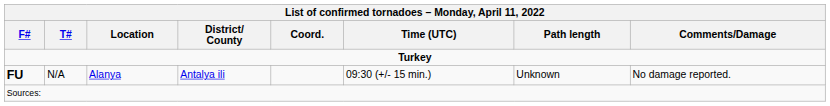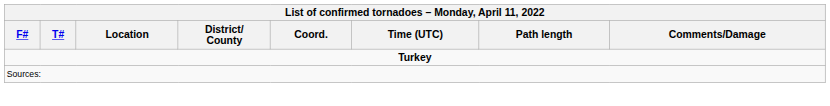- row: (15, 75)
